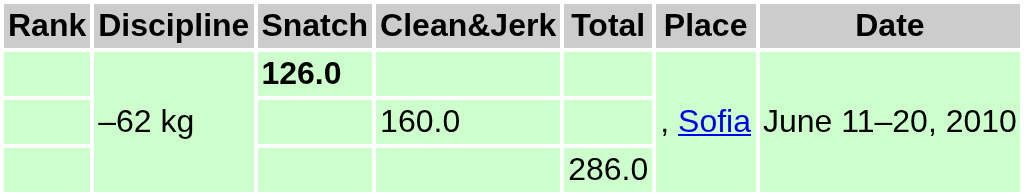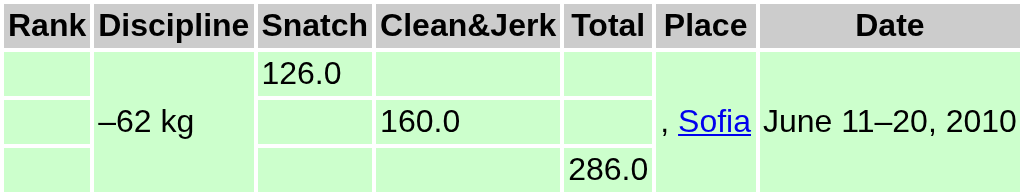(301, 73) bold -> (301, 73) normal
